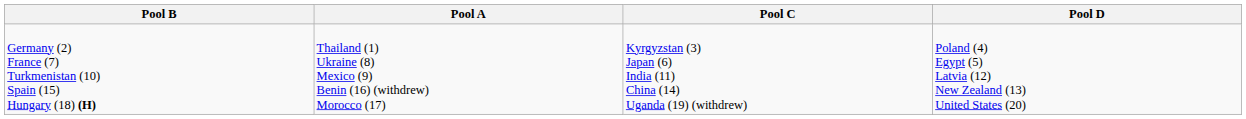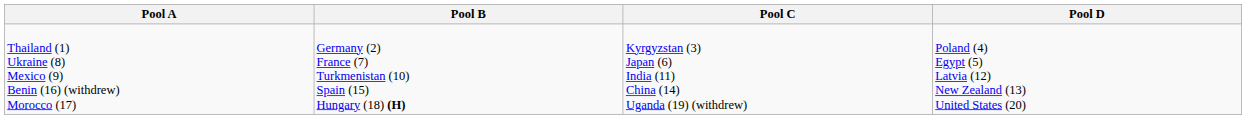columns swapped: (468, 14) <-> (159, 14)
